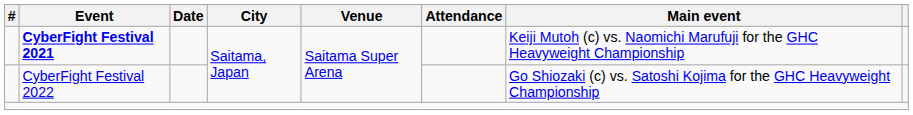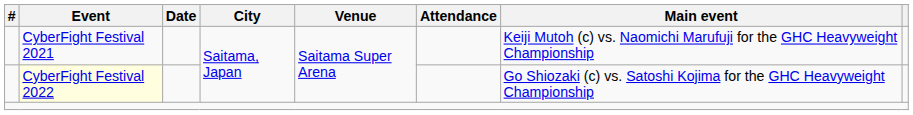(88, 45) bold -> (83, 45) normal
(83, 83) no background -> (83, 83) lightyellow background
